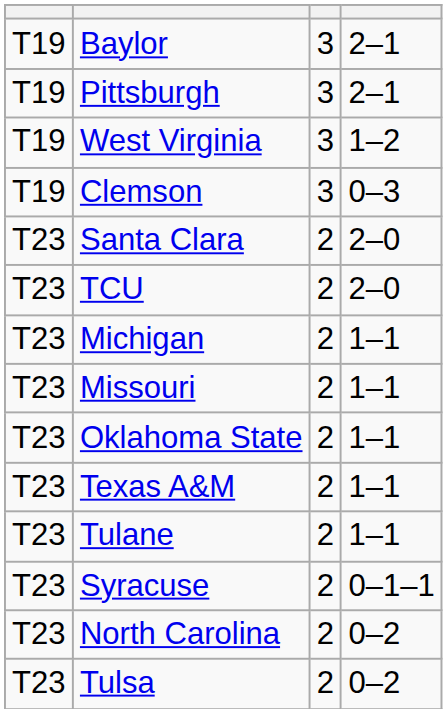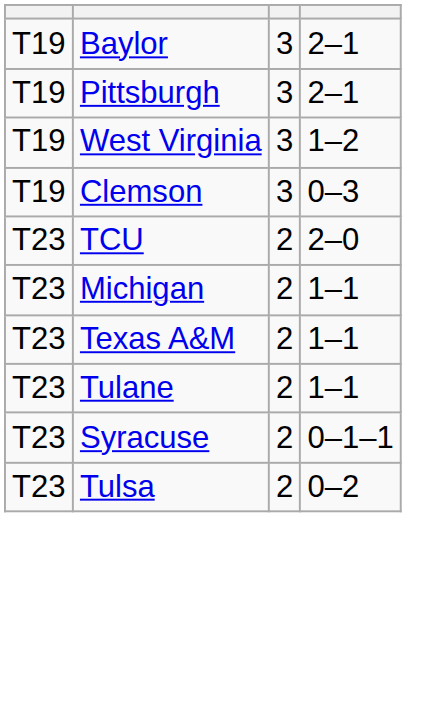- row: (162, 240)
- row: (138, 388)
- row: (191, 437)
- row: (180, 634)
